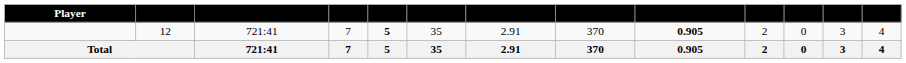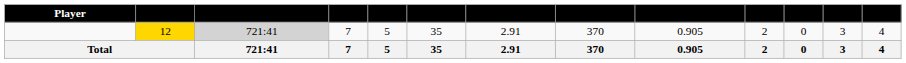(165, 31) no background -> (165, 31) gold background
(262, 31) no background -> (262, 31) lightgrey background
(387, 31) bold -> (387, 31) normal
(690, 31) bold -> (690, 31) normal
